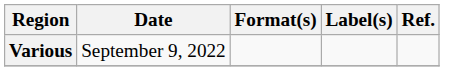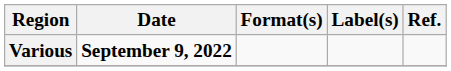(153, 50) normal -> (156, 50) bold
